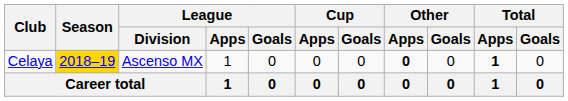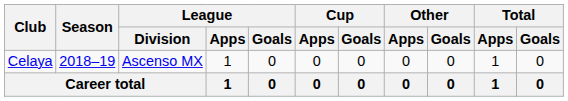(87, 61) gold background -> (87, 61) no background
(406, 61) bold -> (406, 61) normal
(495, 61) bold -> (495, 61) normal
